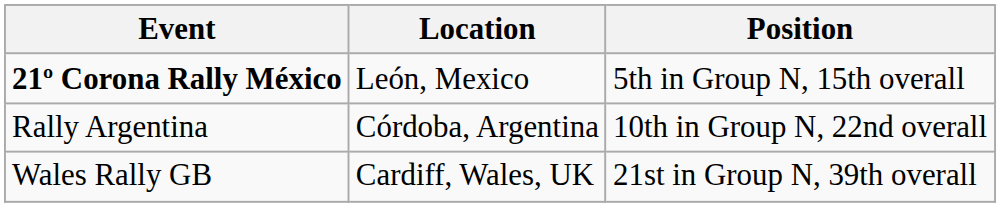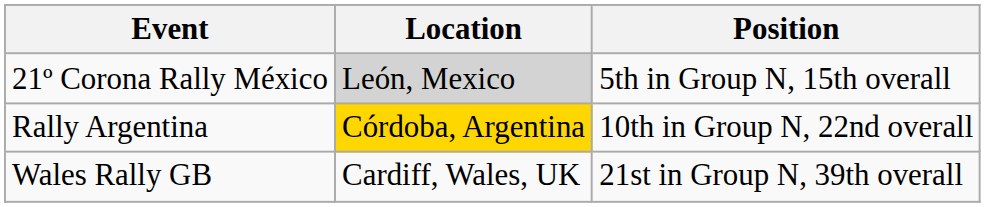(177, 77) bold -> (170, 77) normal
(442, 77) no background -> (429, 77) lightgrey background
(477, 126) no background -> (464, 126) gold background
